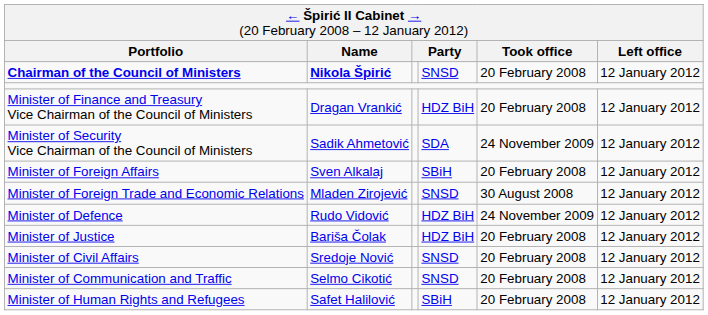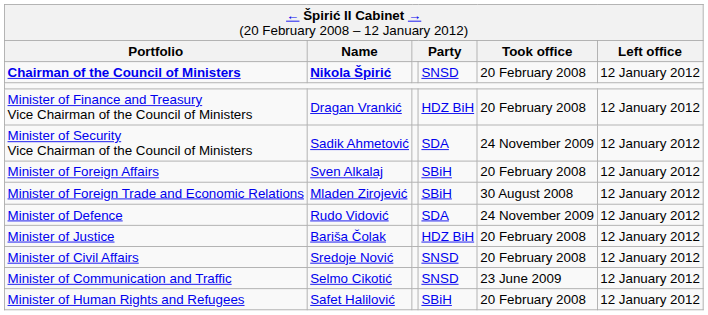(440, 193) SNSD -> (437, 193) SBiH
(448, 215) HDZ BiH -> (435, 215) SDA
(533, 278) 20 February 2008 -> (521, 278) 23 June 2009
